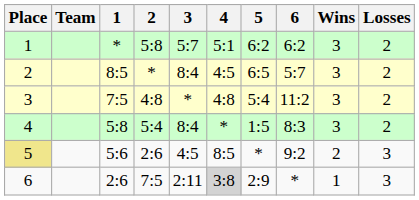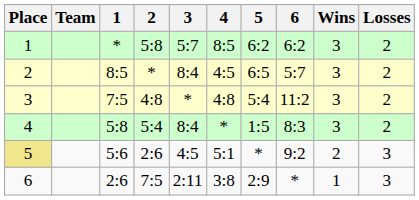(224, 45) 5:1 -> (224, 45) 8:5
(224, 153) 8:5 -> (224, 153) 5:1
(224, 180) lightgrey background -> (224, 180) no background
